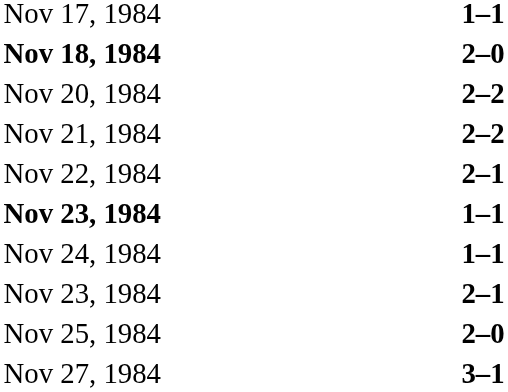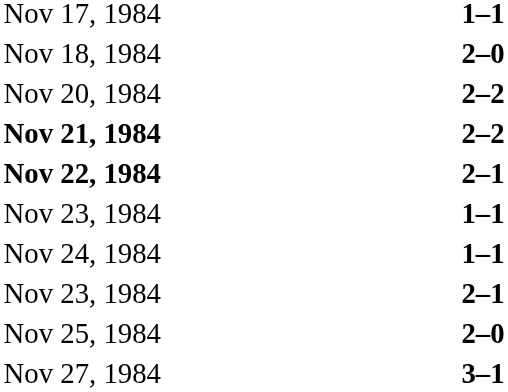(82, 53) bold -> (82, 53) normal
(82, 133) normal -> (82, 133) bold
(82, 173) normal -> (82, 173) bold
(82, 213) bold -> (82, 213) normal
